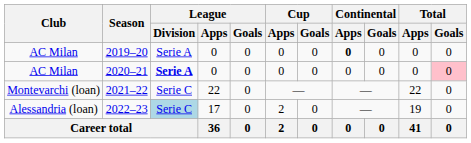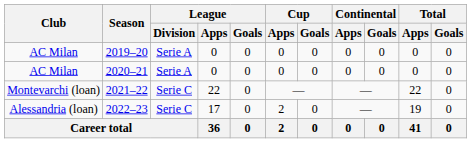(348, 52) bold -> (348, 52) normal
(174, 71) bold -> (174, 71) normal
(449, 71) pink background -> (449, 71) no background
(174, 109) lightblue background -> (174, 109) no background
